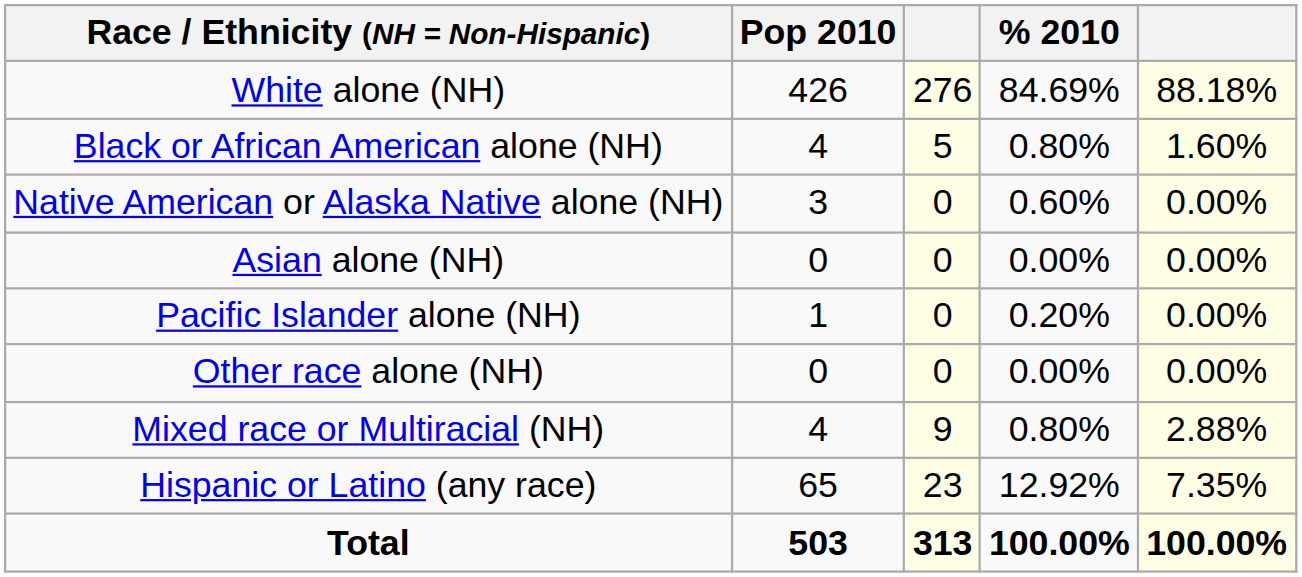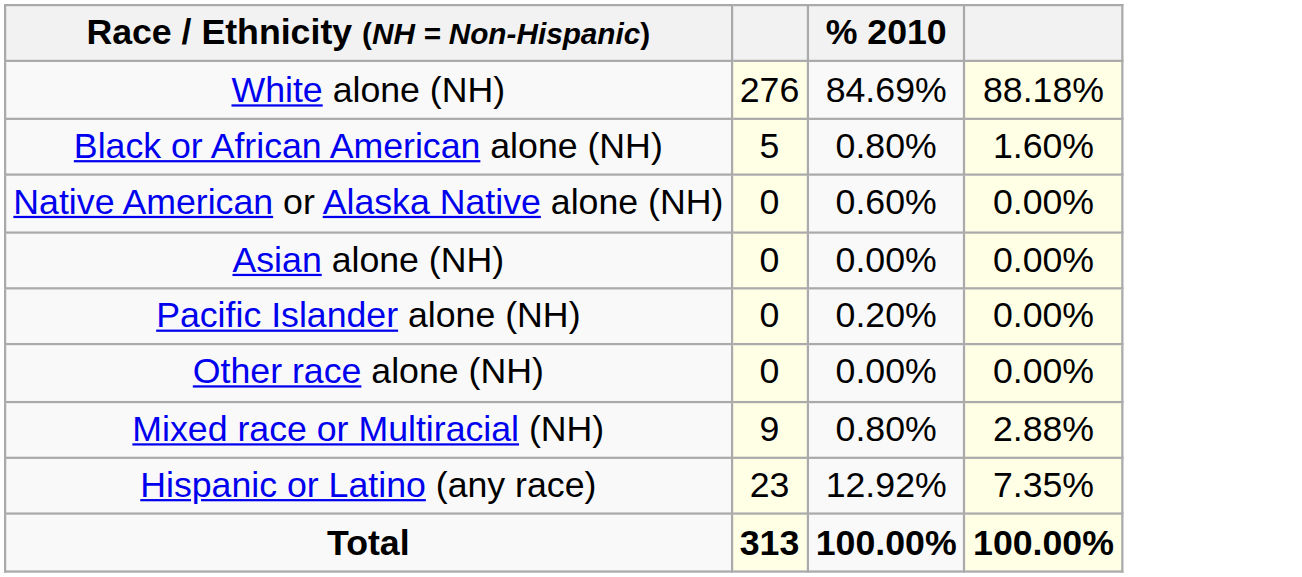- column: (818, 32)
